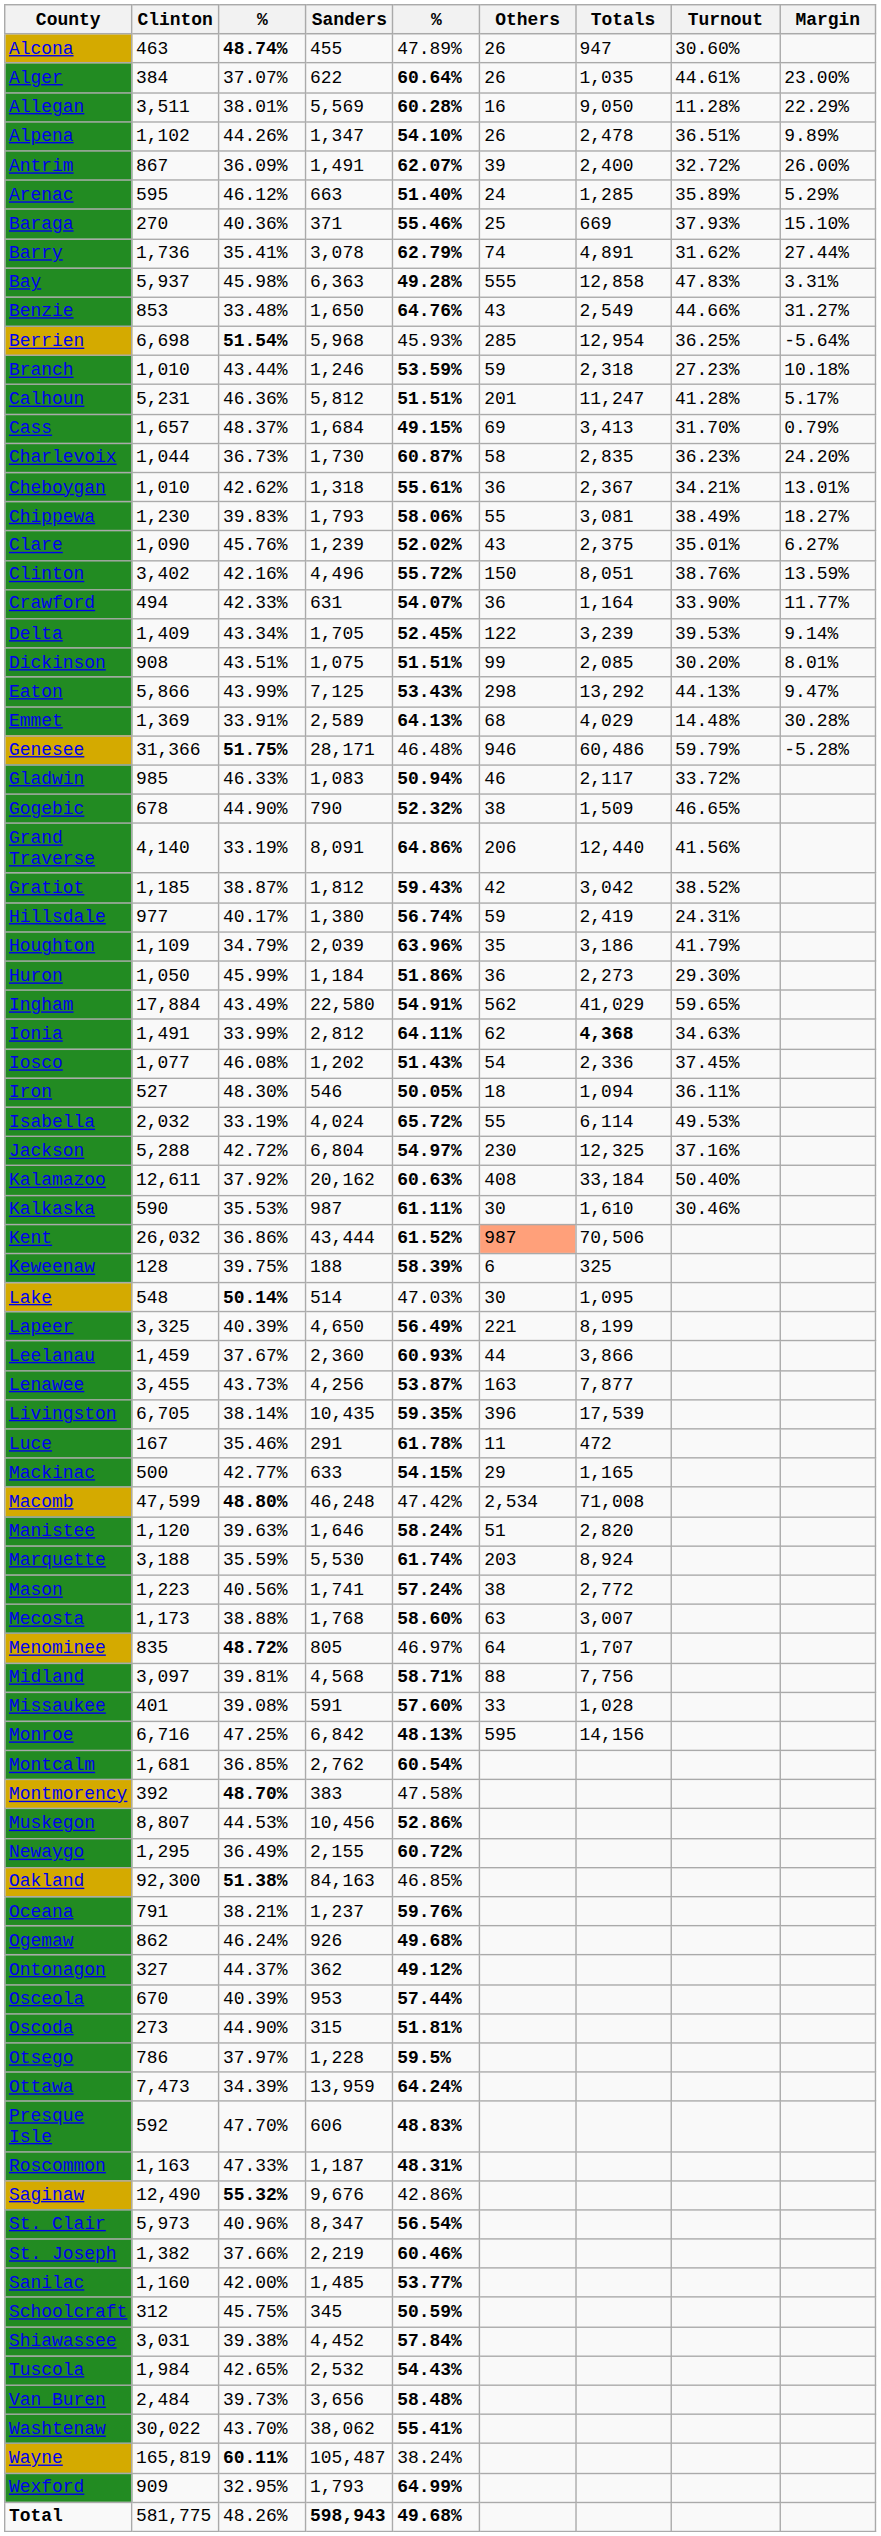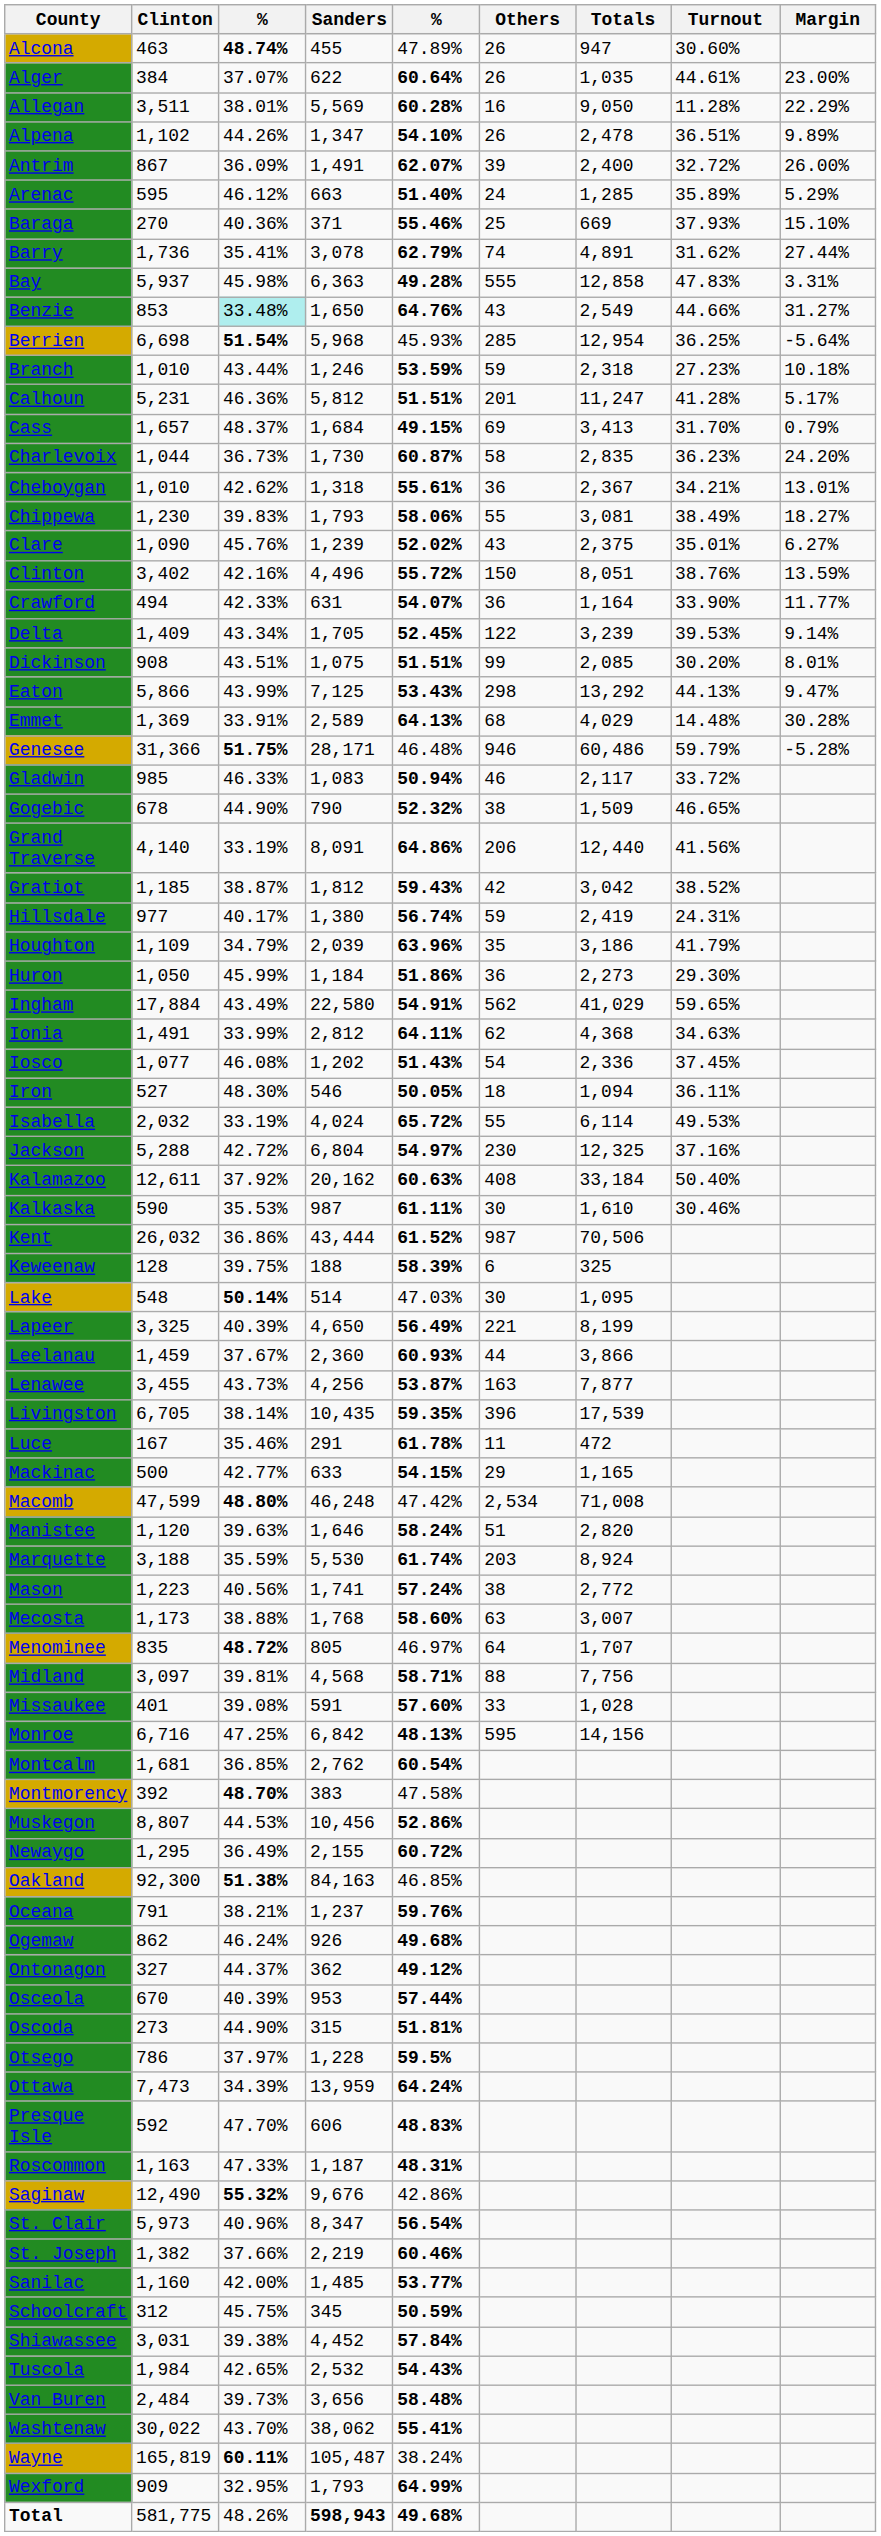(255, 312) no background -> (255, 312) paleturquoise background
(607, 1034) bold -> (607, 1034) normal
(500, 1239) lightsalmon background -> (500, 1239) no background
